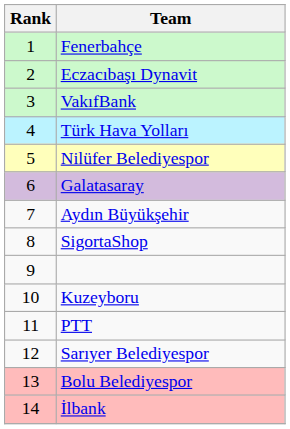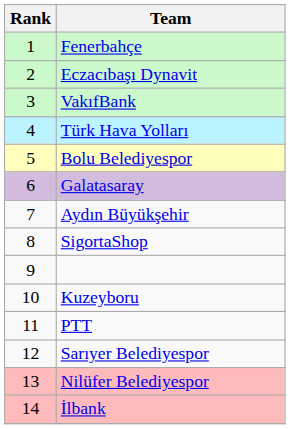(135, 158) Nilüfer Belediyespor -> (126, 158) Bolu Belediyespor
(126, 381) Bolu Belediyespor -> (135, 381) Nilüfer Belediyespor
